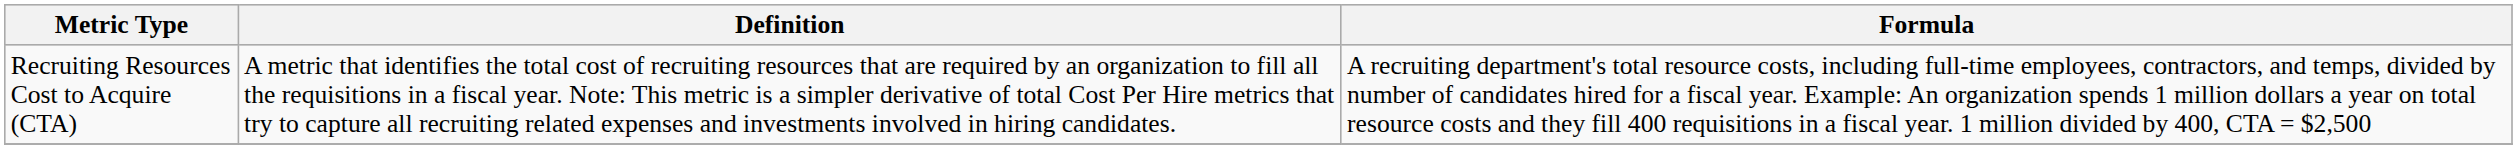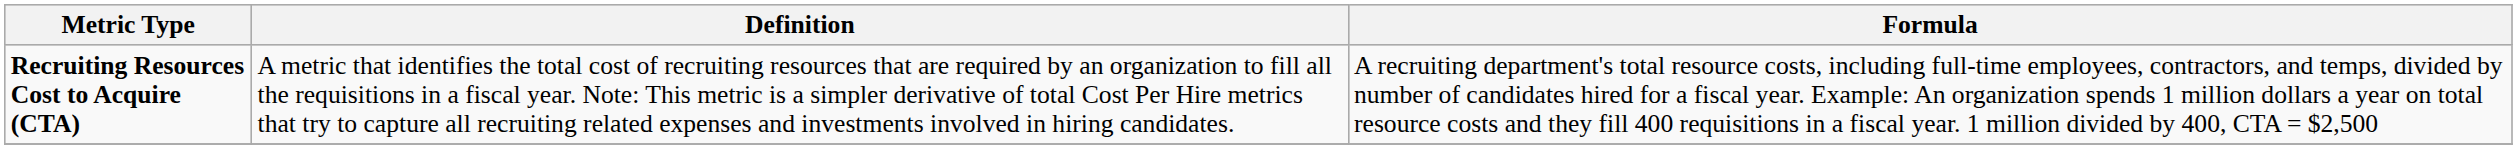(121, 94) normal -> (127, 94) bold
